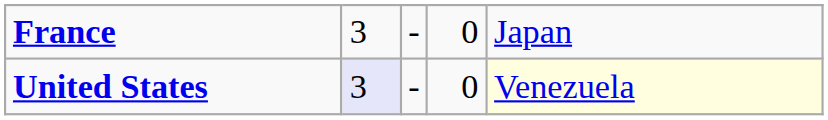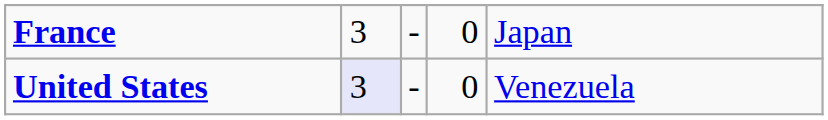(564, 85) lightyellow background -> (564, 85) no background
